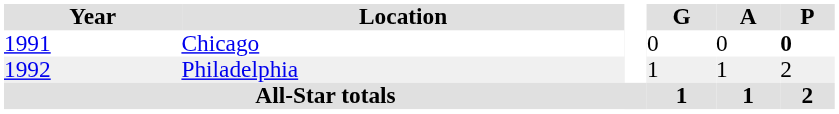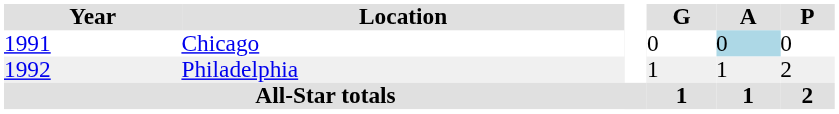(722, 43) no background -> (722, 43) lightblue background
(786, 43) bold -> (786, 43) normal
